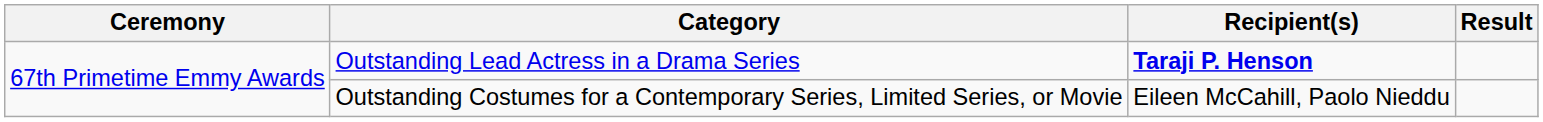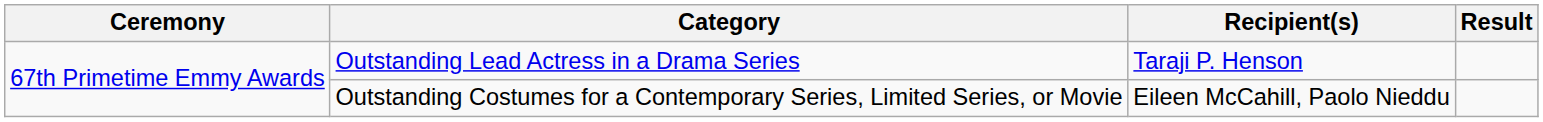(1223, 60) bold -> (1218, 60) normal
